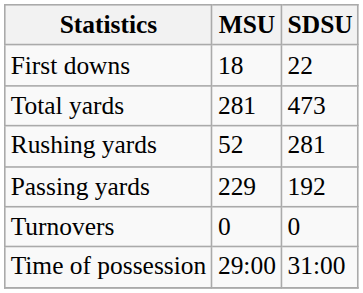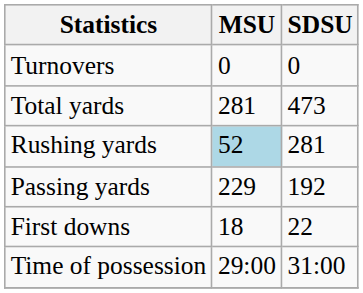rows swapped: (70, 65) <-> (62, 226)
(231, 145) no background -> (231, 145) lightblue background
